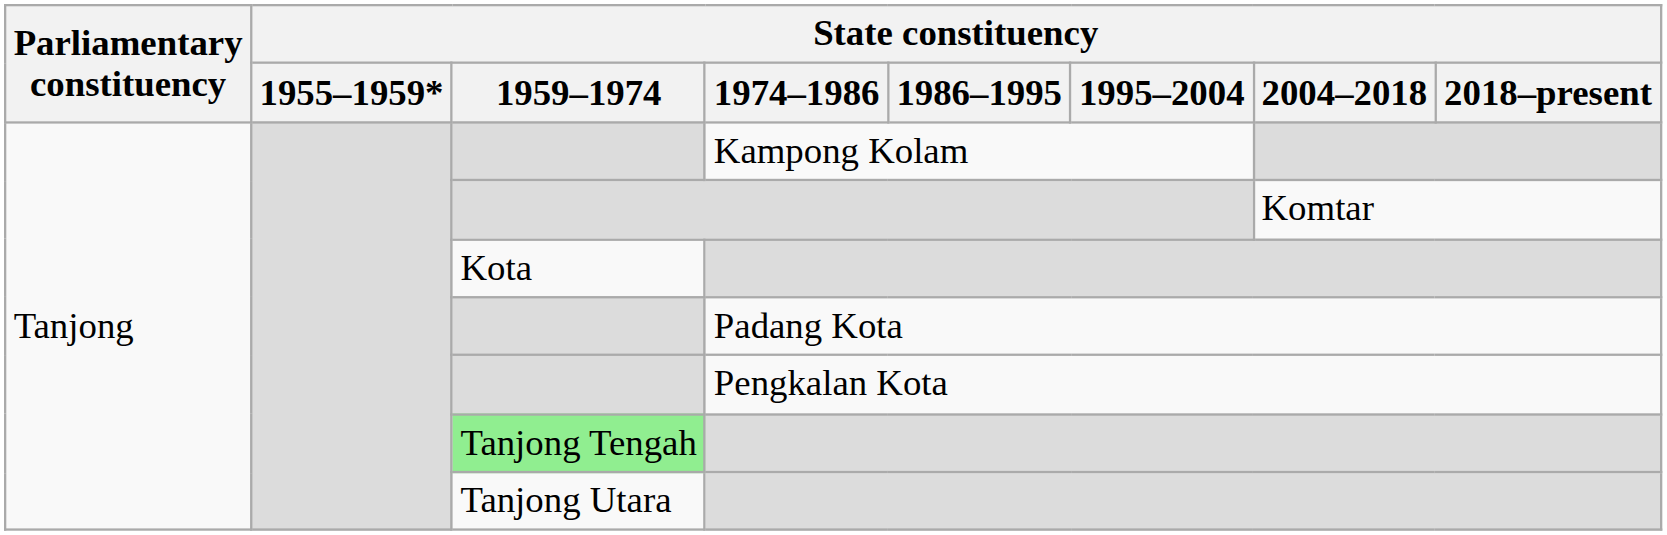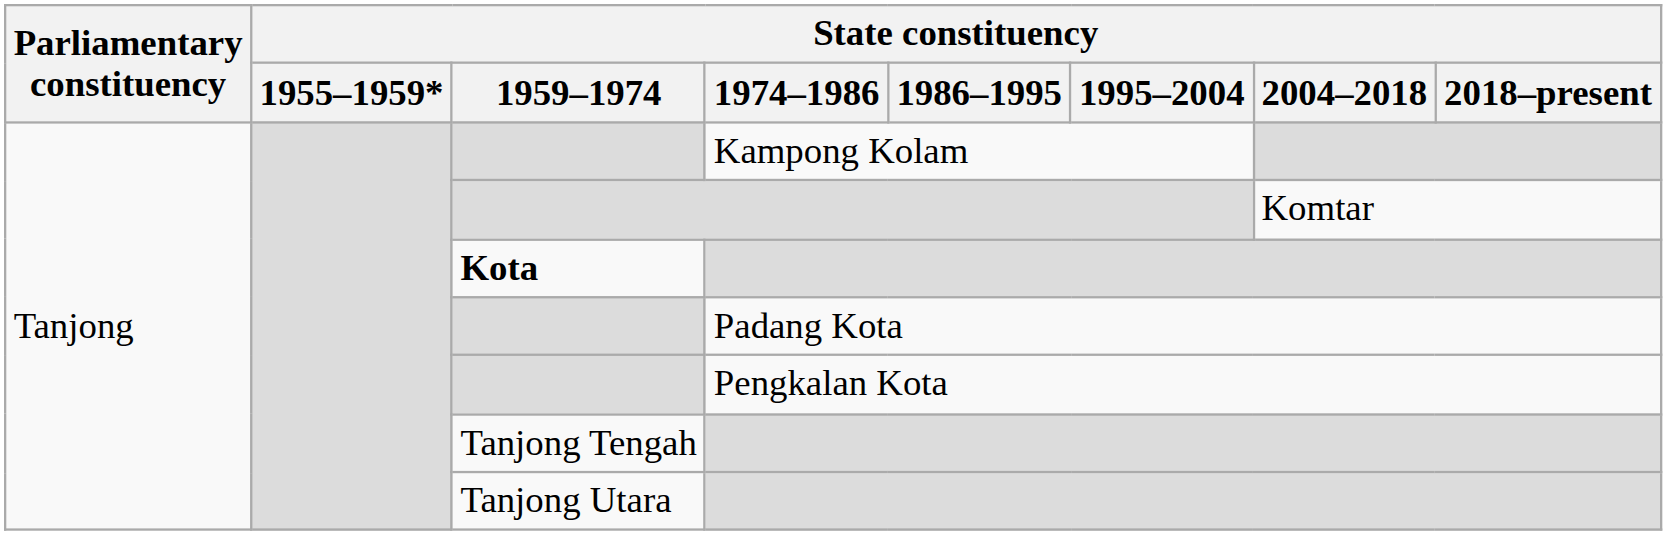(496, 267) normal -> (499, 267) bold
(579, 442) lightgreen background -> (579, 442) no background
